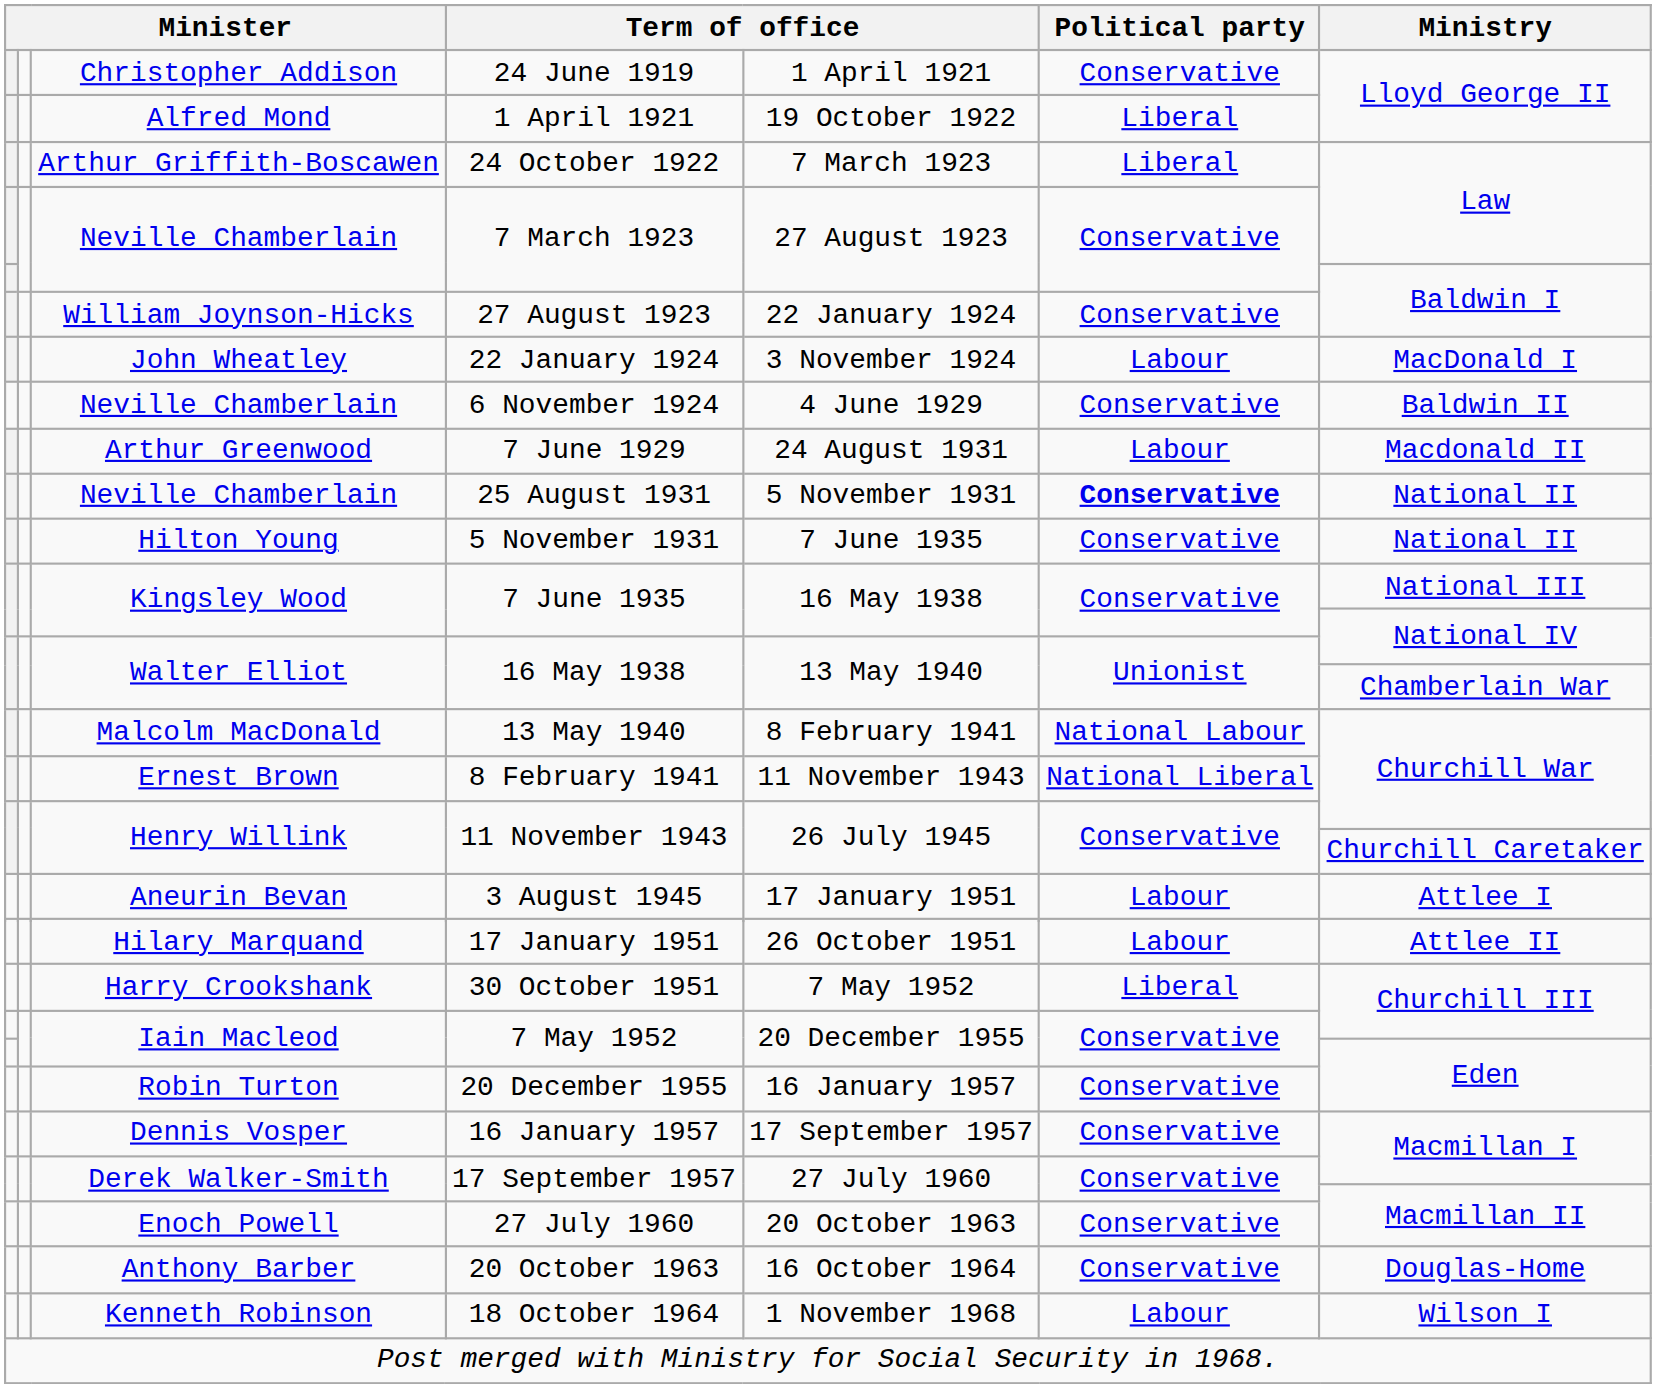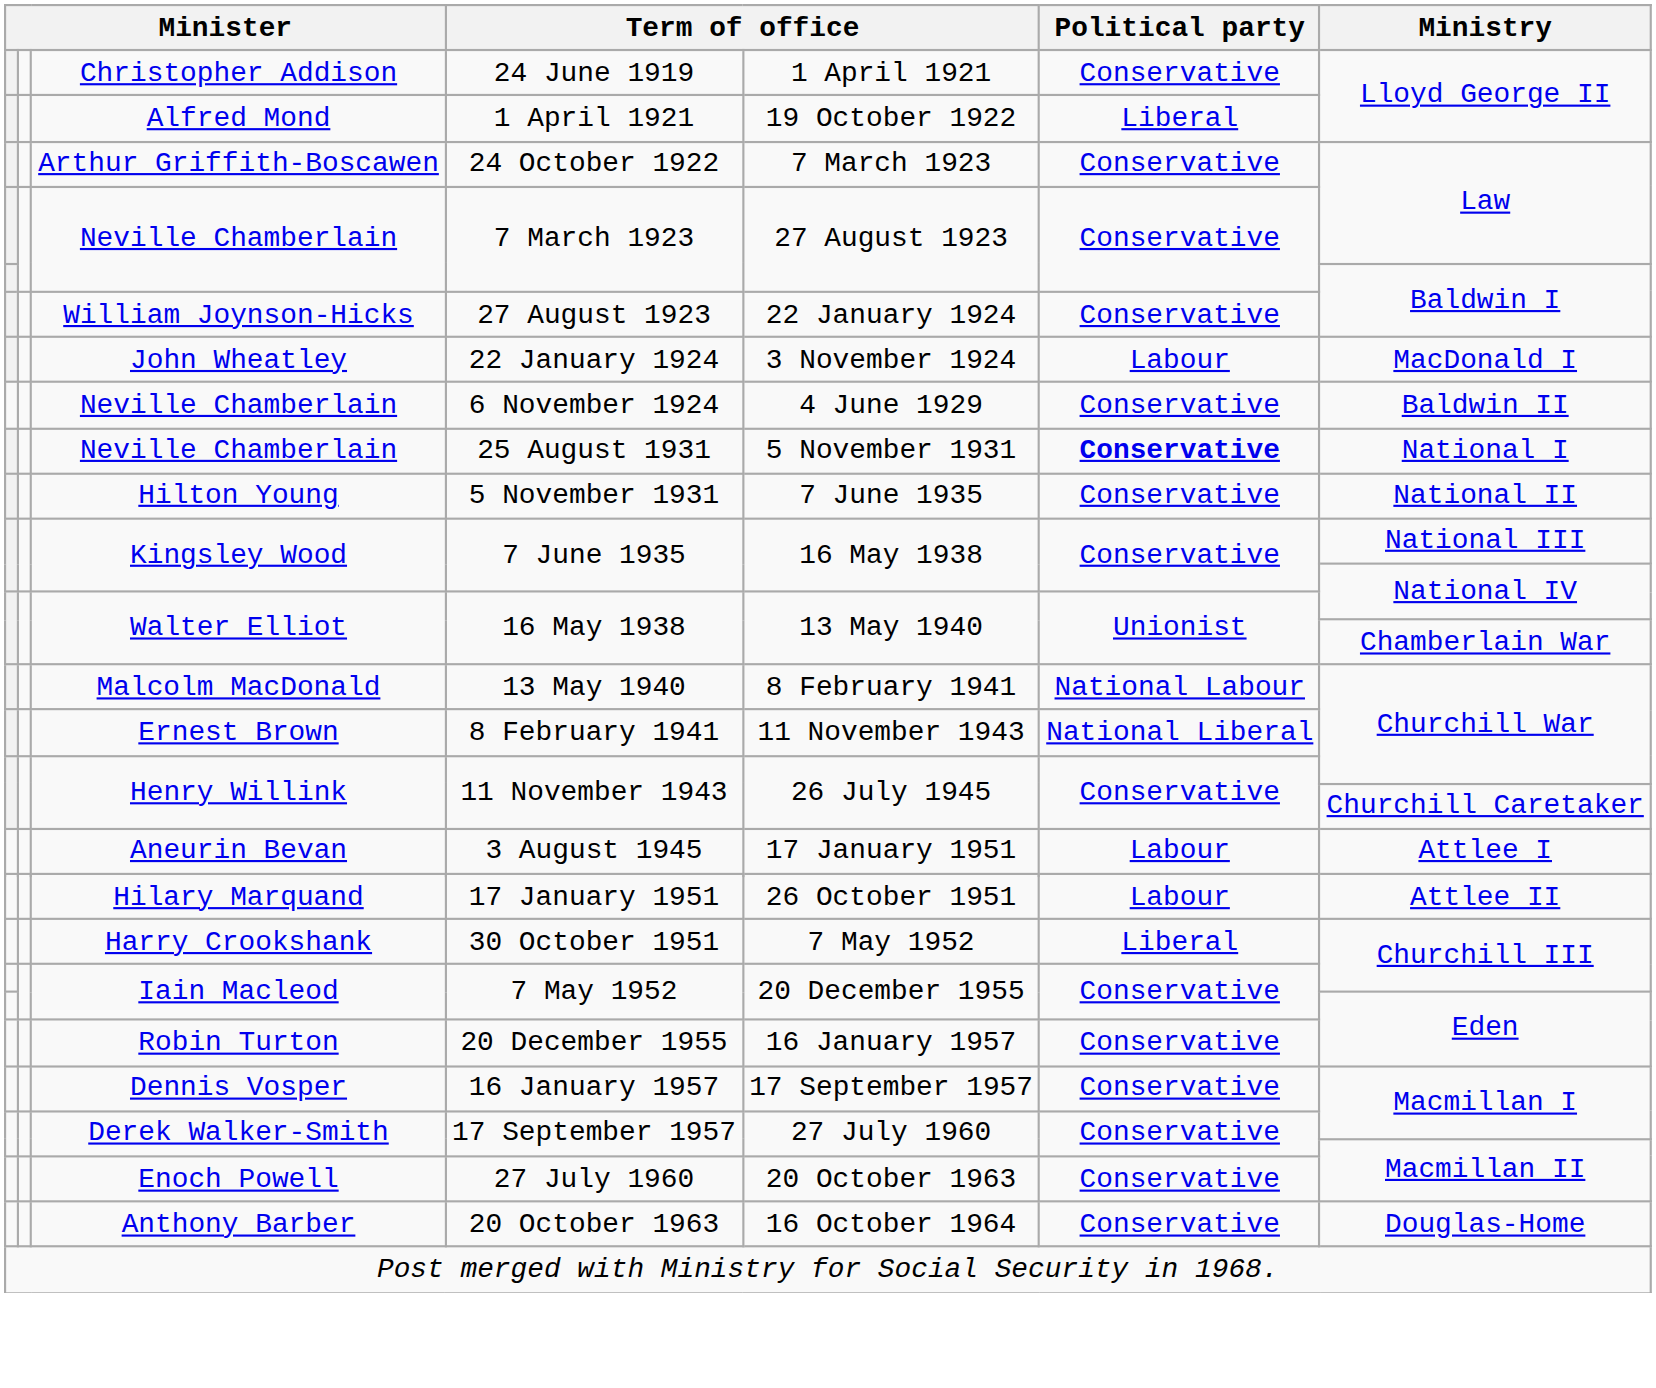(1180, 164) Liberal -> (1180, 164) Conservative
- row: (239, 450)
(1485, 496) National II -> (1485, 450) National I
- row: (239, 1315)
